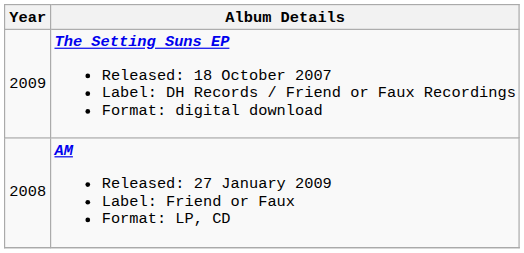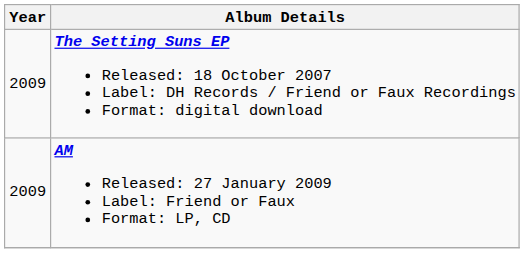(28, 193) 2008 -> (28, 193) 2009
